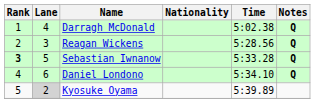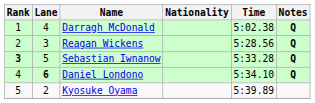(46, 75) normal -> (46, 75) bold
(46, 91) lightgrey background -> (46, 91) no background
